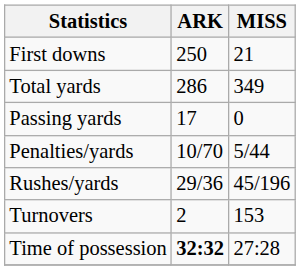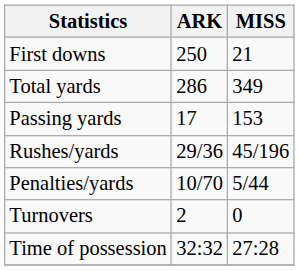(239, 118) 0 -> (248, 118) 153
rows swapped: (64, 183) <-> (71, 151)
(249, 216) 153 -> (237, 216) 0
(200, 248) bold -> (200, 248) normal
